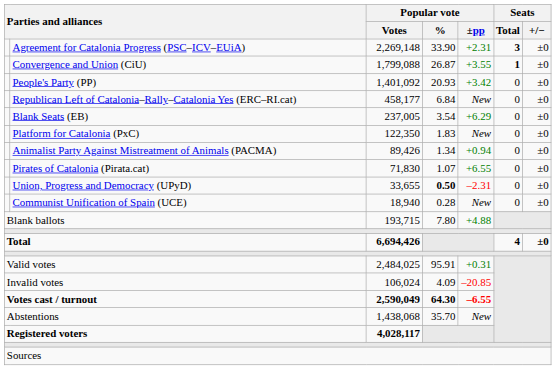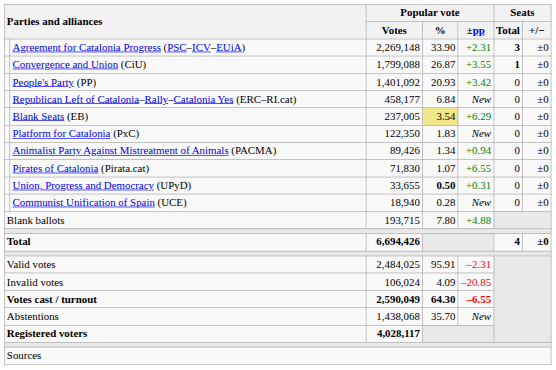(446, 116) no background -> (446, 116) khaki background
(479, 185) –2.31 -> (479, 185) +0.31
(479, 264) +0.31 -> (479, 264) –2.31
